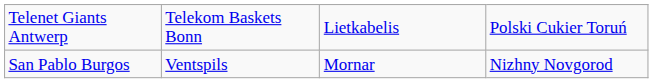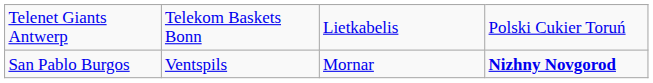(551, 63) normal -> (552, 63) bold
